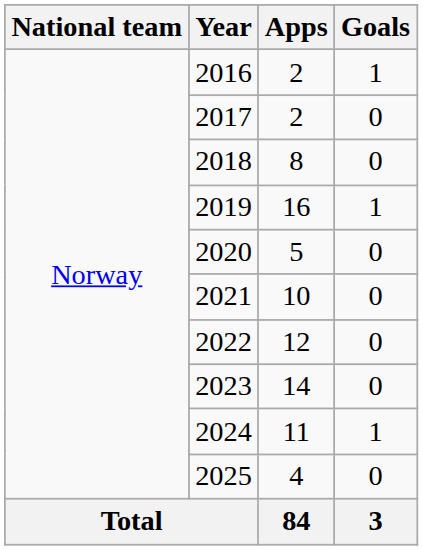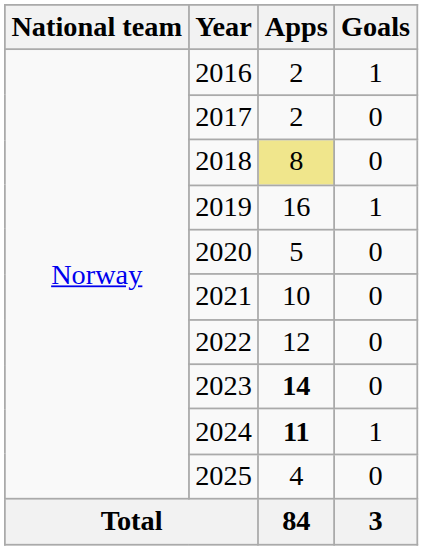(296, 161) no background -> (296, 161) khaki background
(296, 386) normal -> (296, 386) bold
(296, 431) normal -> (296, 431) bold
